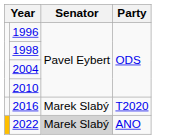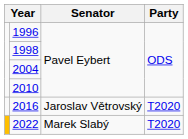(76, 106) Marek Slabý -> (93, 106) Jaroslav Větrovský
(76, 124) lightgrey background -> (76, 124) no background
(128, 124) ANO -> (164, 124) T2020
